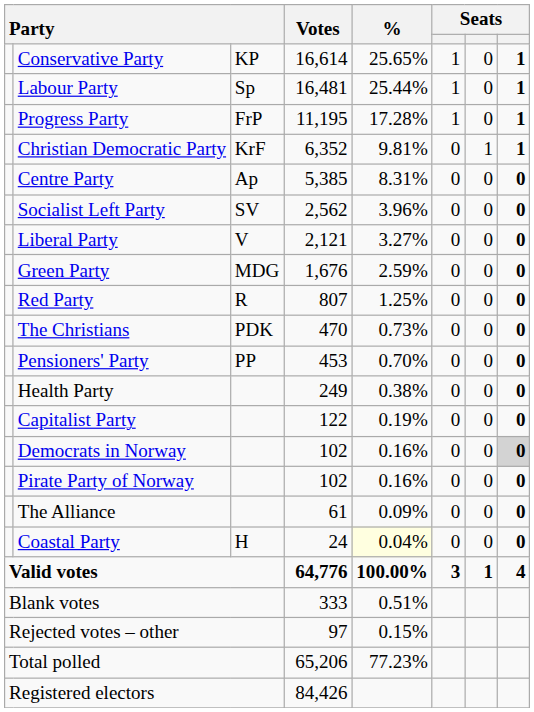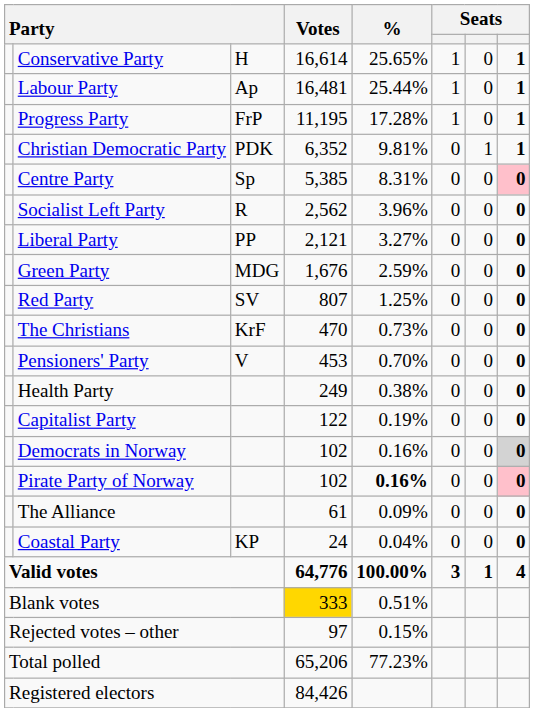(247, 58) KP -> (242, 58) H
(245, 88) Sp -> (246, 88) Ap
(250, 149) KrF -> (254, 149) PDK
(246, 179) Ap -> (245, 179) Sp
(521, 179) no background -> (521, 179) pink background
(247, 209) SV -> (241, 209) R
(242, 239) V -> (245, 239) PP
(241, 300) R -> (247, 300) SV
(254, 330) PDK -> (250, 330) KrF
(245, 360) PP -> (242, 360) V
(403, 481) normal -> (402, 481) bold
(521, 481) no background -> (521, 481) pink background
(242, 541) H -> (247, 541) KP
(403, 541) lightyellow background -> (403, 541) no background
(333, 602) no background -> (333, 602) gold background
